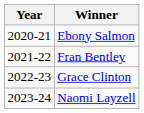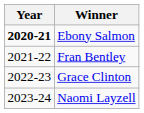(29, 35) normal -> (29, 35) bold
